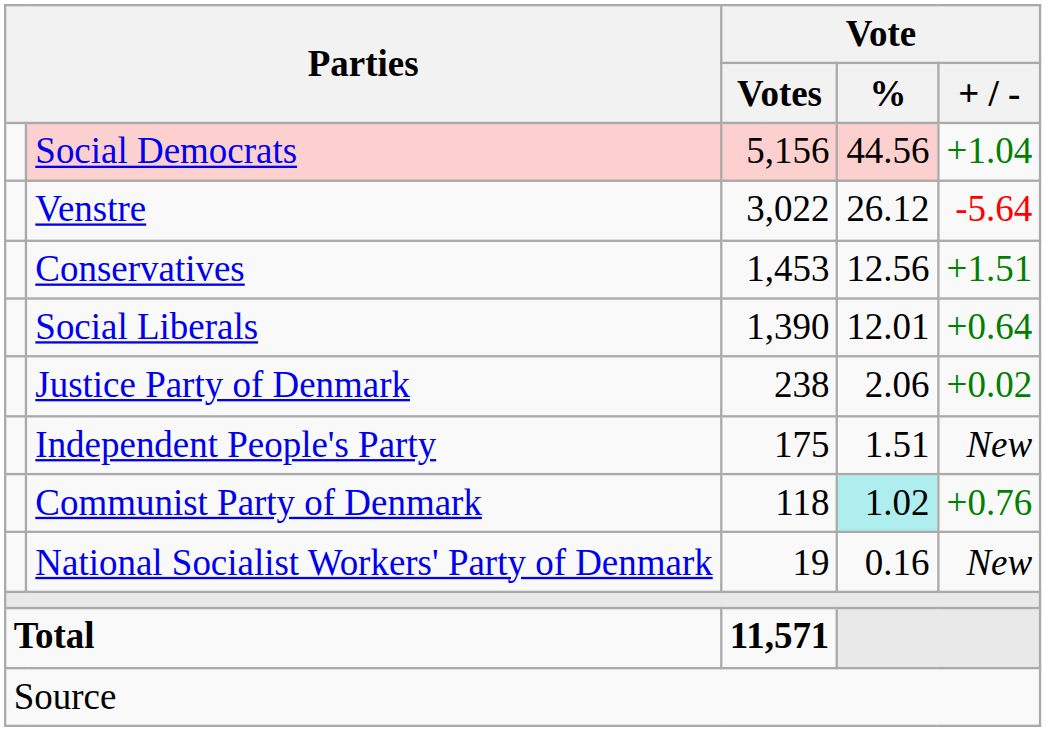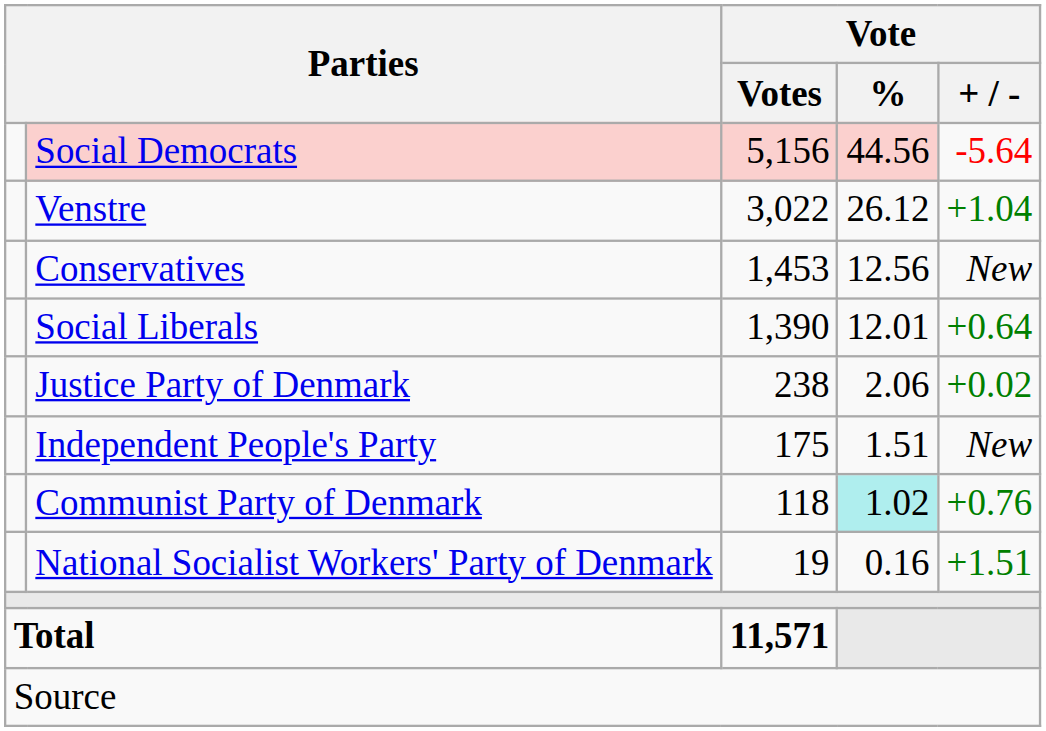(989, 151) +1.04 -> (994, 151) -5.64
(994, 209) -5.64 -> (989, 209) +1.04
(989, 268) +1.51 -> (999, 268) New
(999, 561) New -> (989, 561) +1.51
